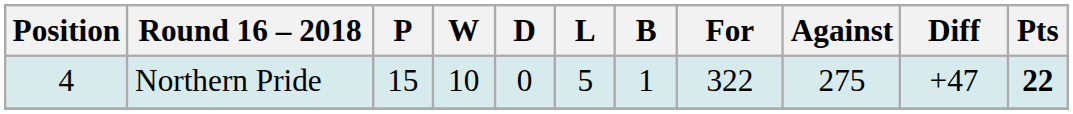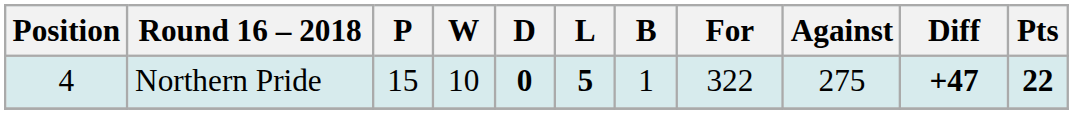(524, 81) normal -> (524, 81) bold
(585, 81) normal -> (585, 81) bold
(954, 81) normal -> (954, 81) bold
